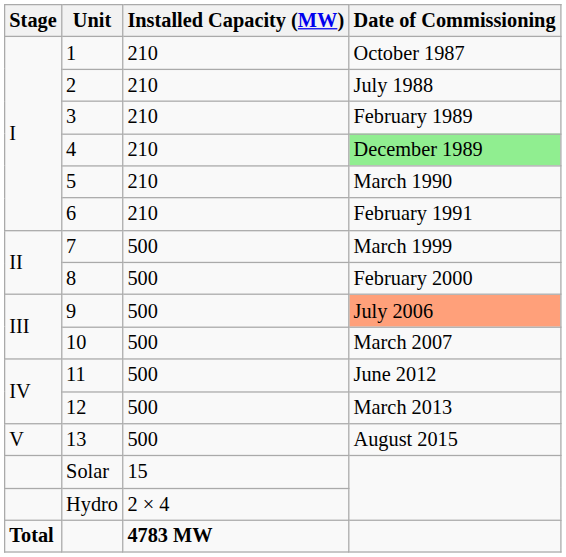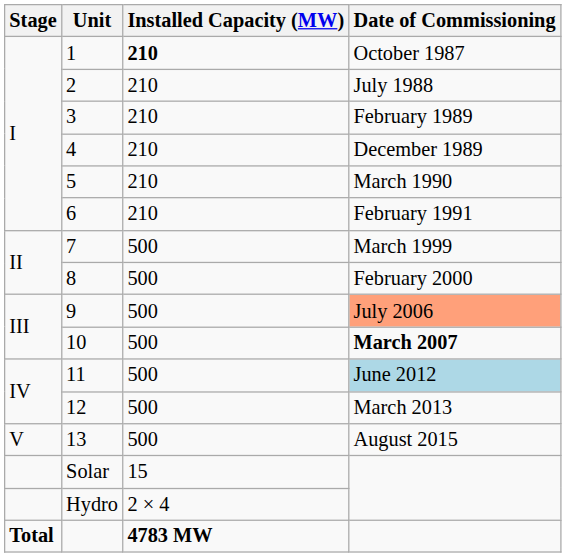(143, 52) normal -> (143, 52) bold
(418, 149) lightgreen background -> (418, 149) no background
(403, 342) normal -> (406, 342) bold
(395, 375) no background -> (395, 375) lightblue background
